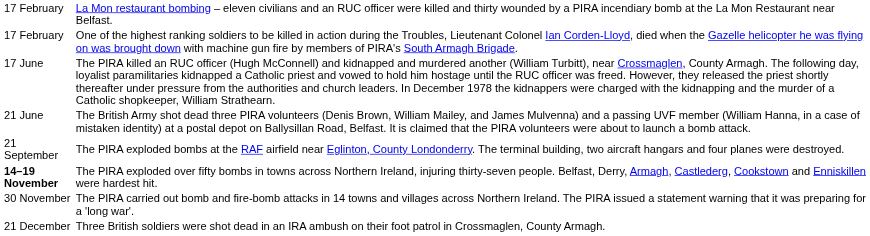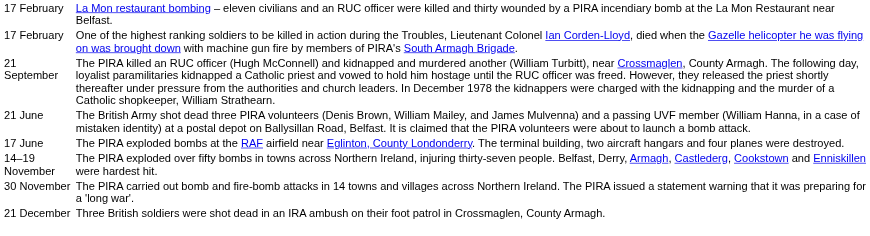(24, 63) 17 June -> (31, 69) 21 September
(31, 149) 21 September -> (24, 143) 17 June
(31, 177) bold -> (30, 165) normal
